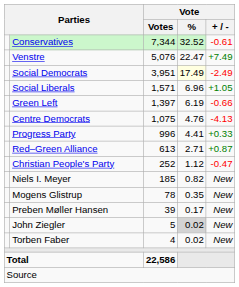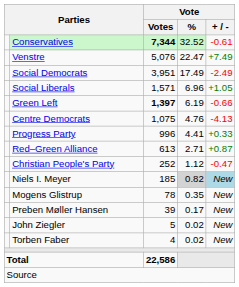(163, 42) normal -> (163, 42) bold
(192, 73) lightyellow background -> (192, 73) no background
(163, 103) normal -> (163, 103) bold
(194, 179) no background -> (194, 179) lightgrey background
(223, 179) no background -> (223, 179) lightblue background
(194, 225) lightgrey background -> (194, 225) no background
